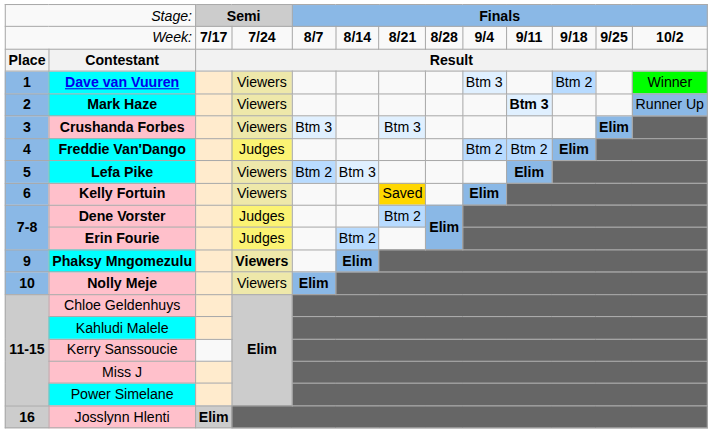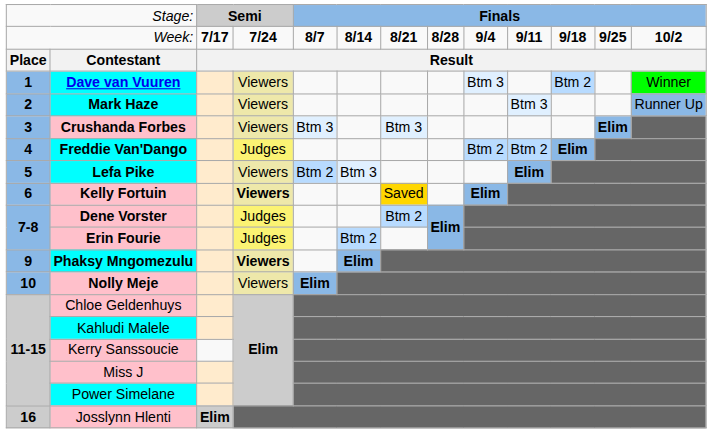(529, 104) bold -> (529, 104) normal
(262, 194) normal -> (263, 194) bold
